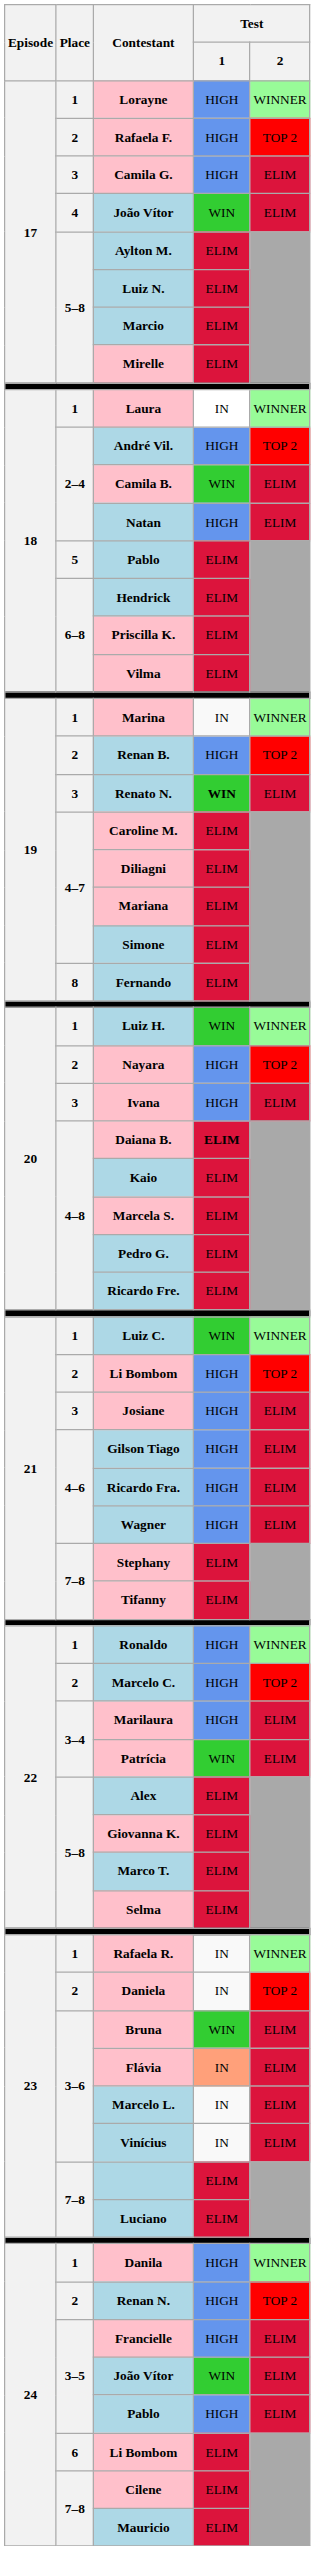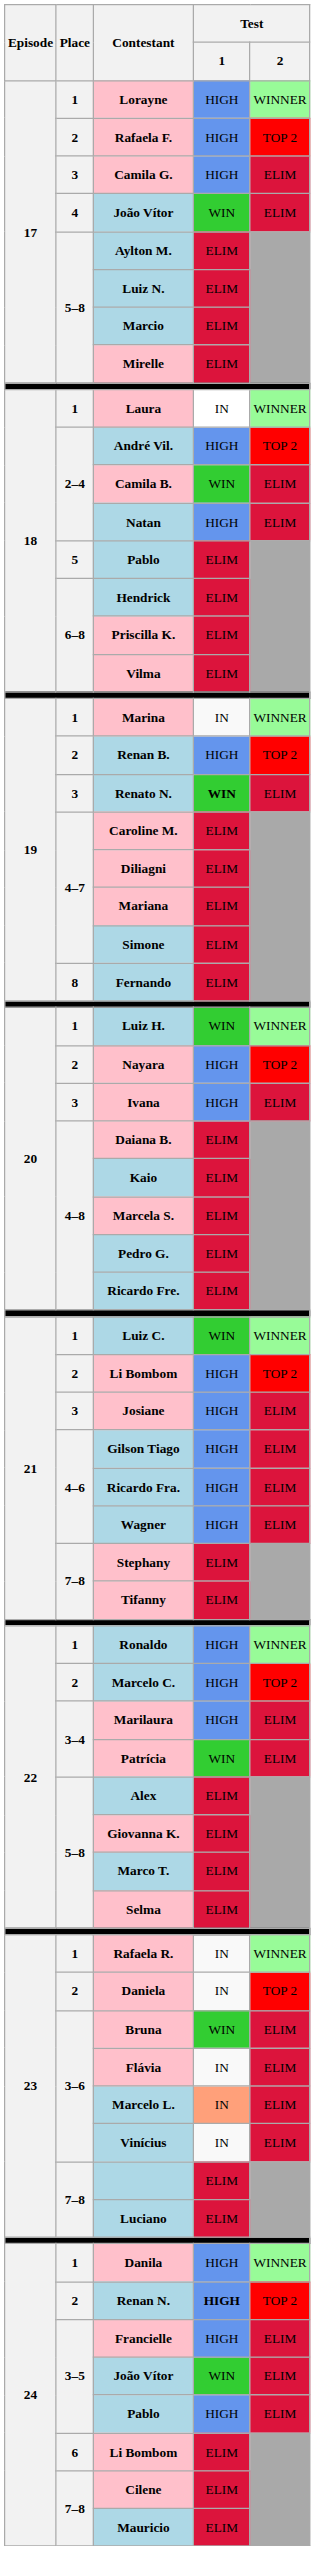(222, 1139) bold -> (222, 1139) normal
(222, 2067) lightsalmon background -> (222, 2067) no background
(222, 2104) no background -> (222, 2104) lightsalmon background
(222, 2300) normal -> (222, 2300) bold
